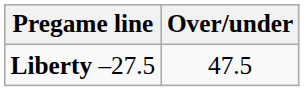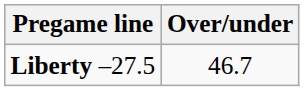(230, 64) 47.5 -> (230, 64) 46.7
